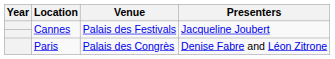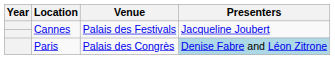(254, 46) no background -> (254, 46) lightblue background
